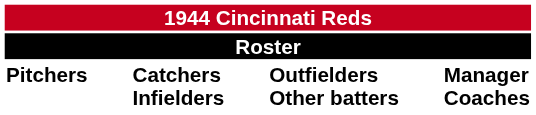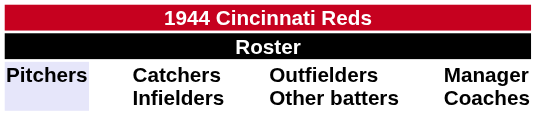(47, 75) no background -> (47, 75) lavender background
